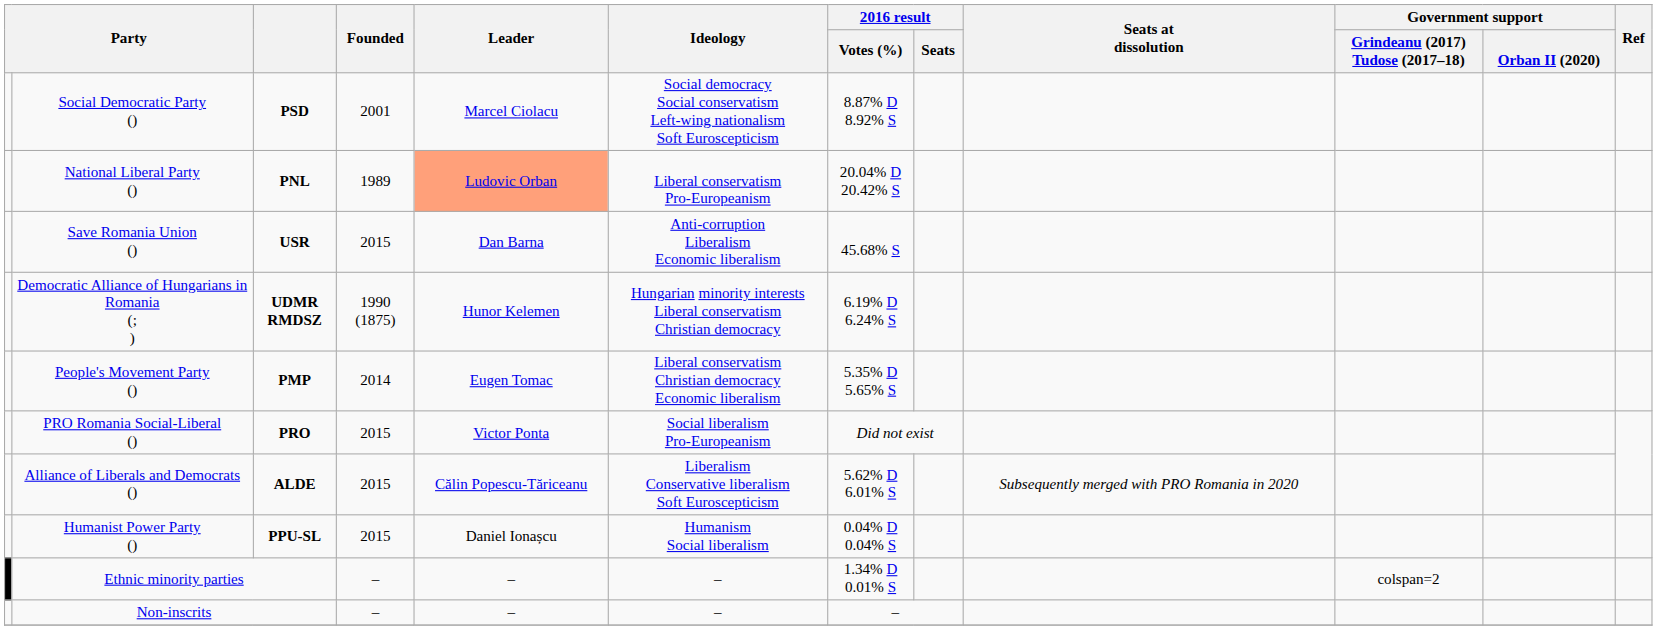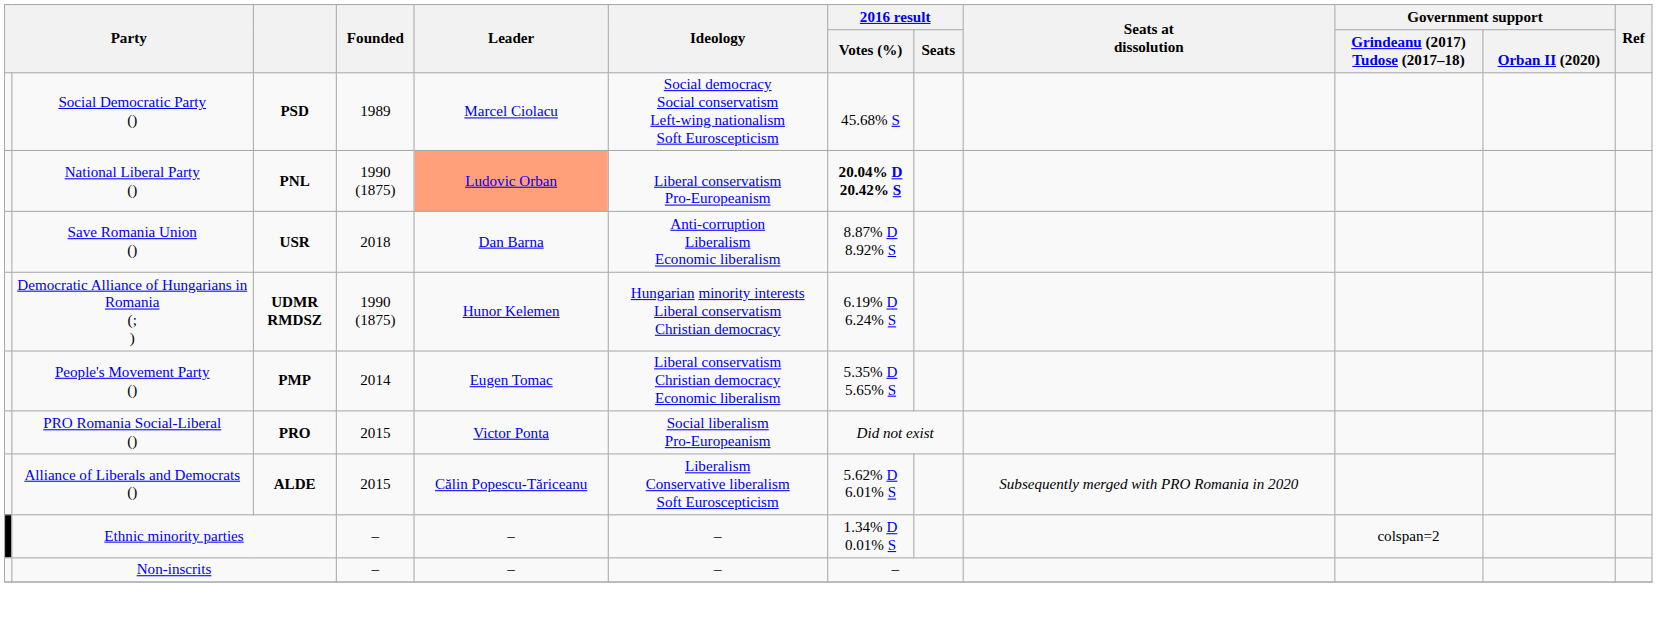(375, 111) 2001 -> (375, 111) 1989
(871, 111) 8.87% D 8.92% S -> (871, 120) 45.68% S
(375, 181) 1989 -> (375, 181) 1990 (1875)
(871, 181) normal -> (870, 181) bold
(375, 242) 2015 -> (375, 242) 2018
(871, 250) 45.68% S -> (870, 242) 8.87% D 8.92% S
- row: (132, 536)
